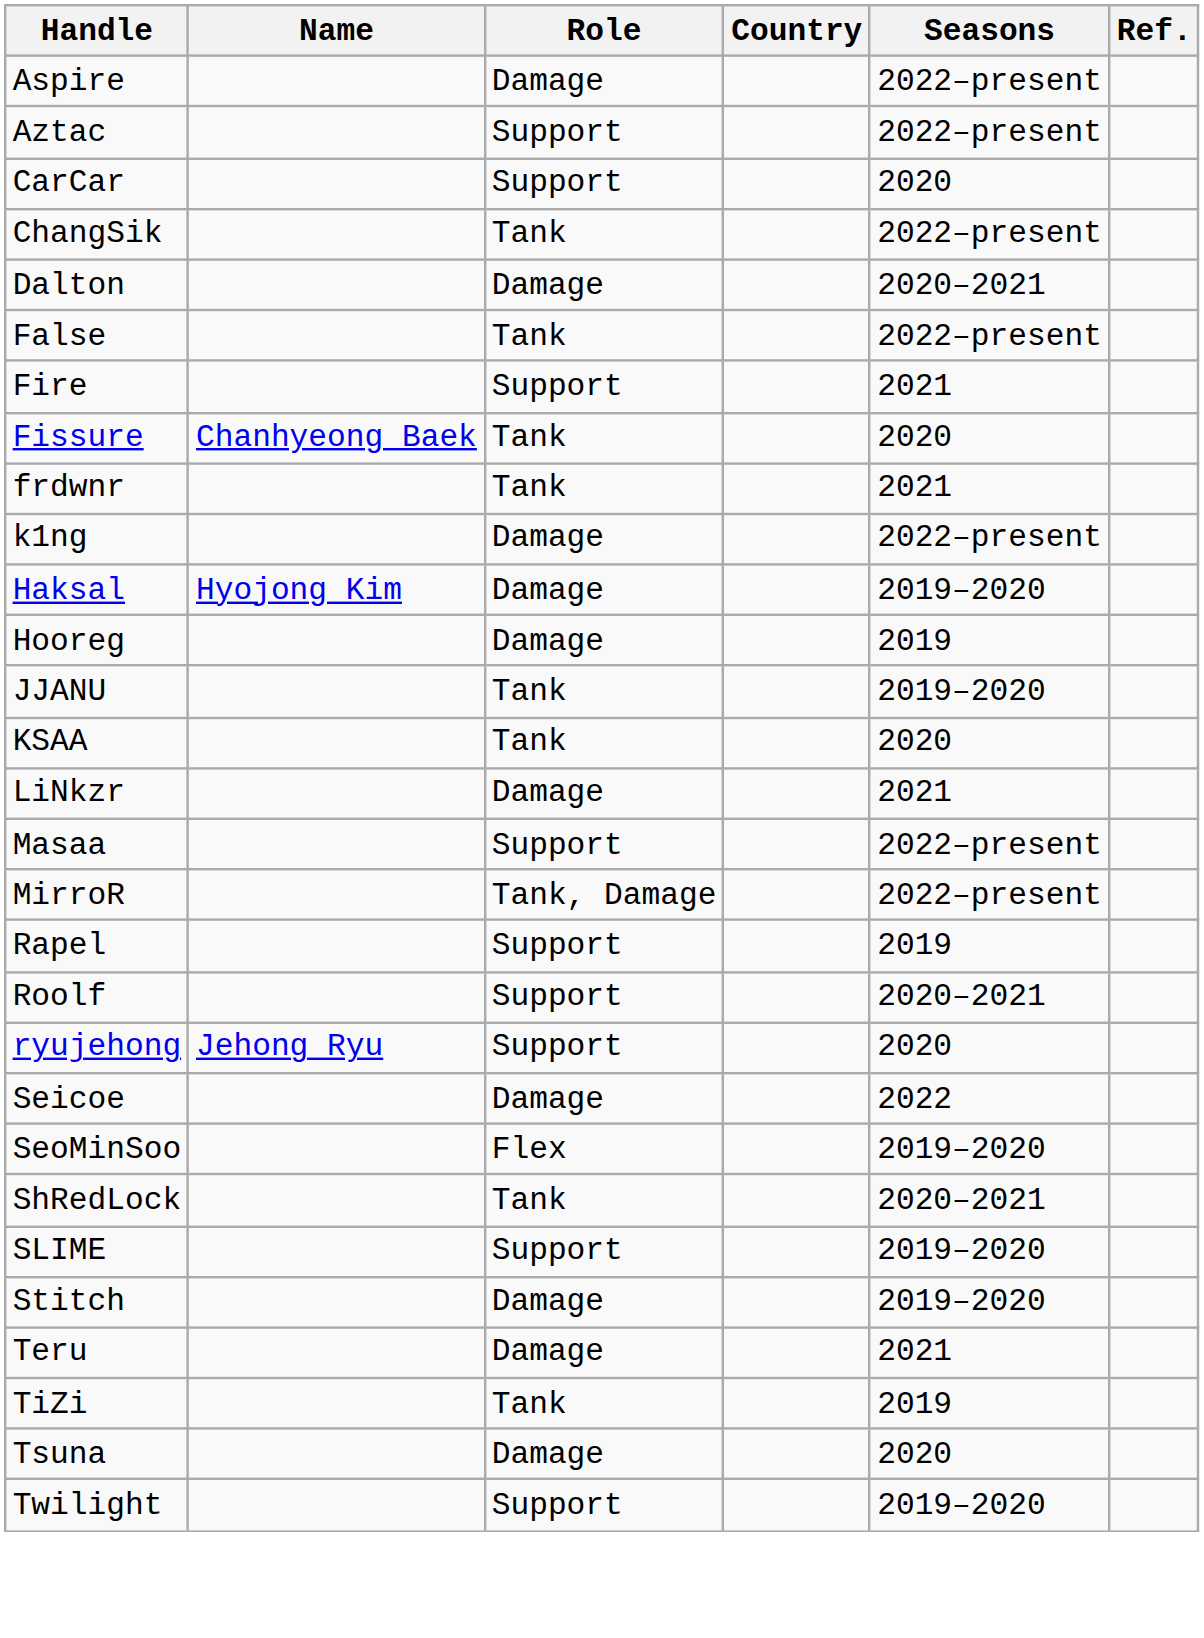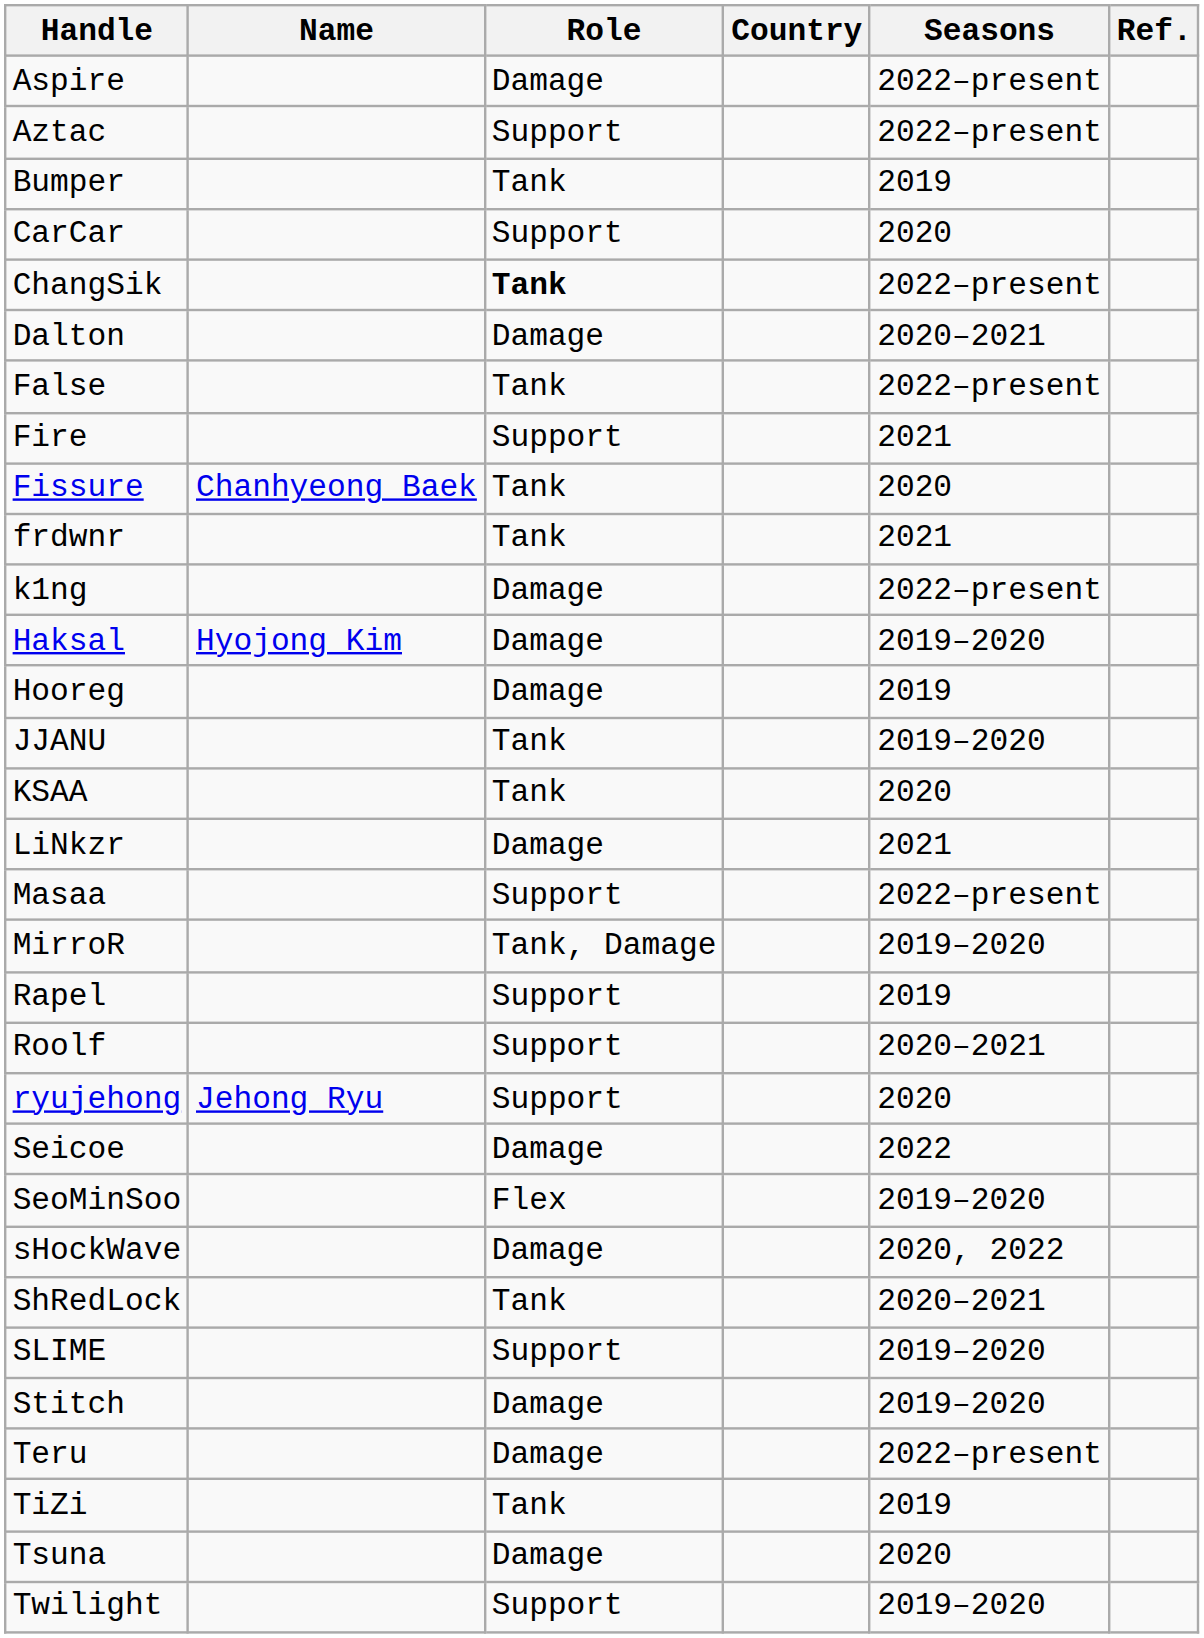+ row: (69, 183)
(529, 234) normal -> (529, 285) bold
(990, 895) 2022–present -> (961, 946) 2019–2020
+ row: (97, 1251)
(915, 1353) 2021 -> (990, 1454) 2022–present
